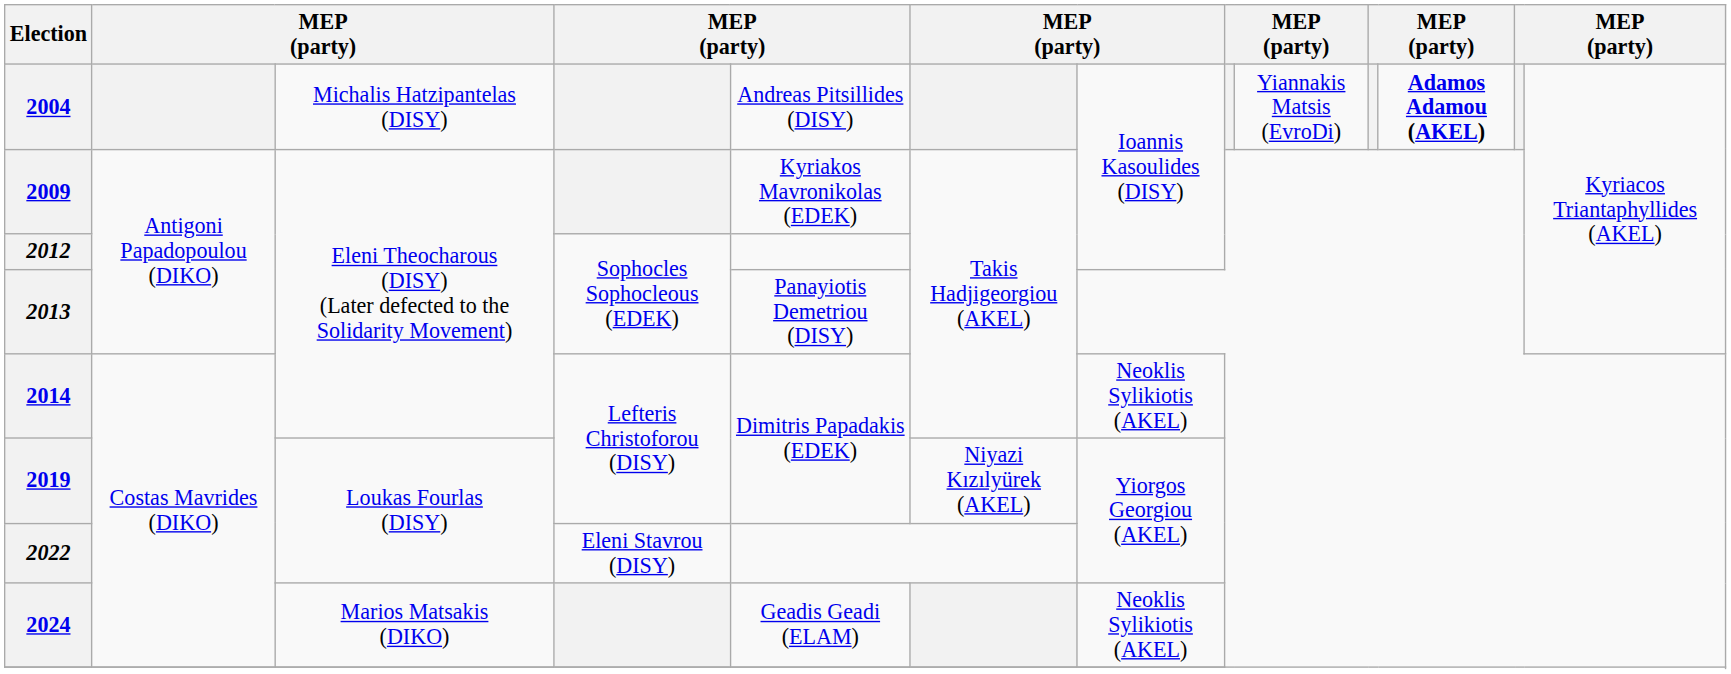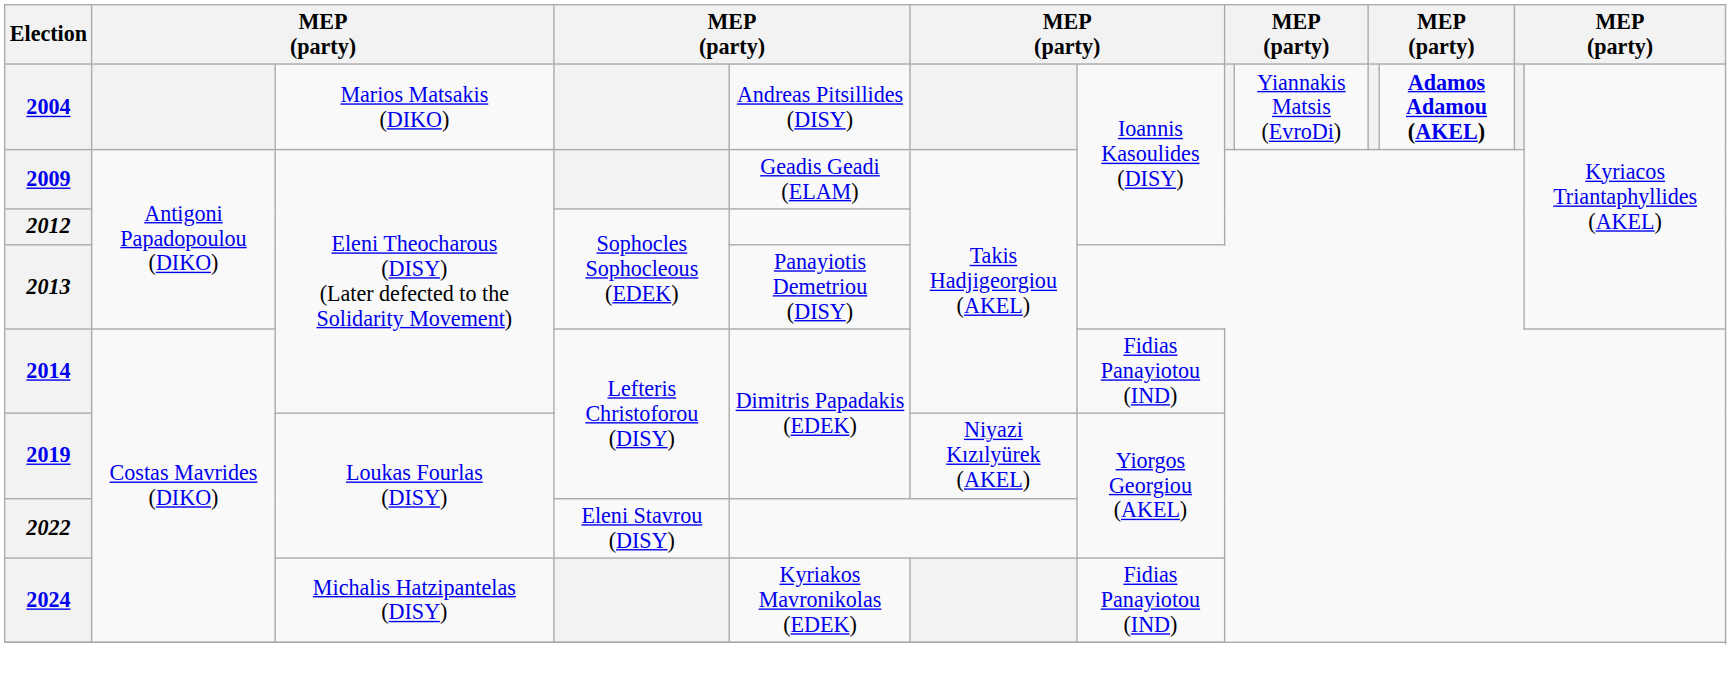(414, 106) Michalis Hatzipantelas (DISY) -> (414, 106) Marios Matsakis (DIKO)
(820, 191) Kyriakos Mavronikolas (EDEK) -> (820, 178) Geadis Geadi (ELAM)
(1151, 395) Neoklis Sylikiotis (AKEL) -> (1150, 370) Fidias Panayiotou (IND)
(414, 625) Marios Matsakis (DIKO) -> (414, 600) Michalis Hatzipantelas (DISY)
(820, 625) Geadis Geadi (ELAM) -> (820, 600) Kyriakos Mavronikolas (EDEK)
(1151, 625) Neoklis Sylikiotis (AKEL) -> (1150, 600) Fidias Panayiotou (IND)
